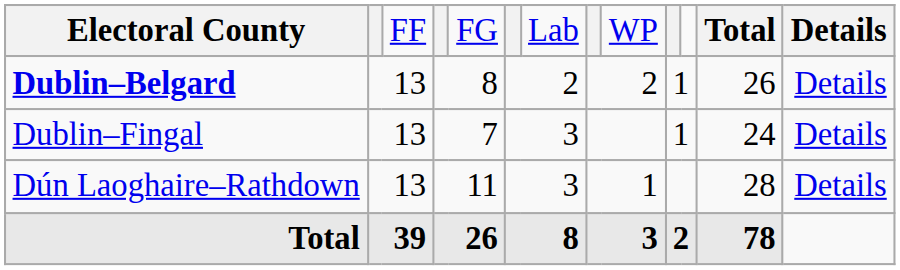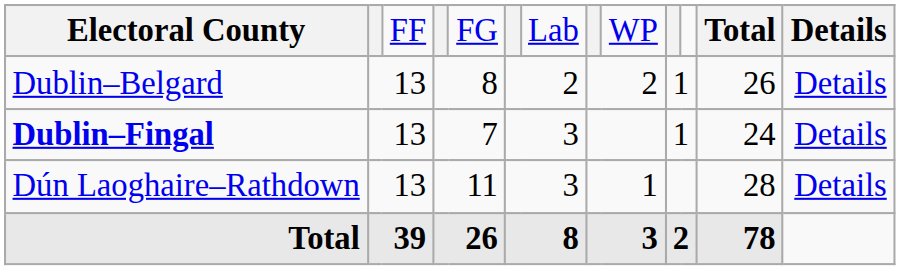(124, 82) bold -> (118, 82) normal
(108, 133) normal -> (113, 133) bold
